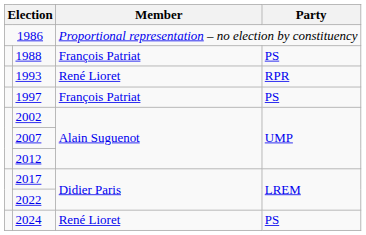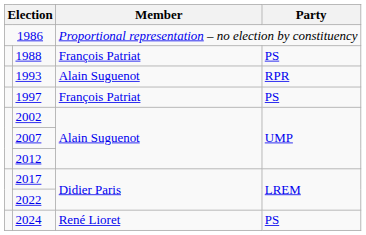(89, 76) René Lioret -> (99, 76) Alain Suguenot
